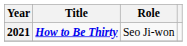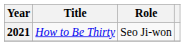(76, 31) bold -> (75, 31) normal
